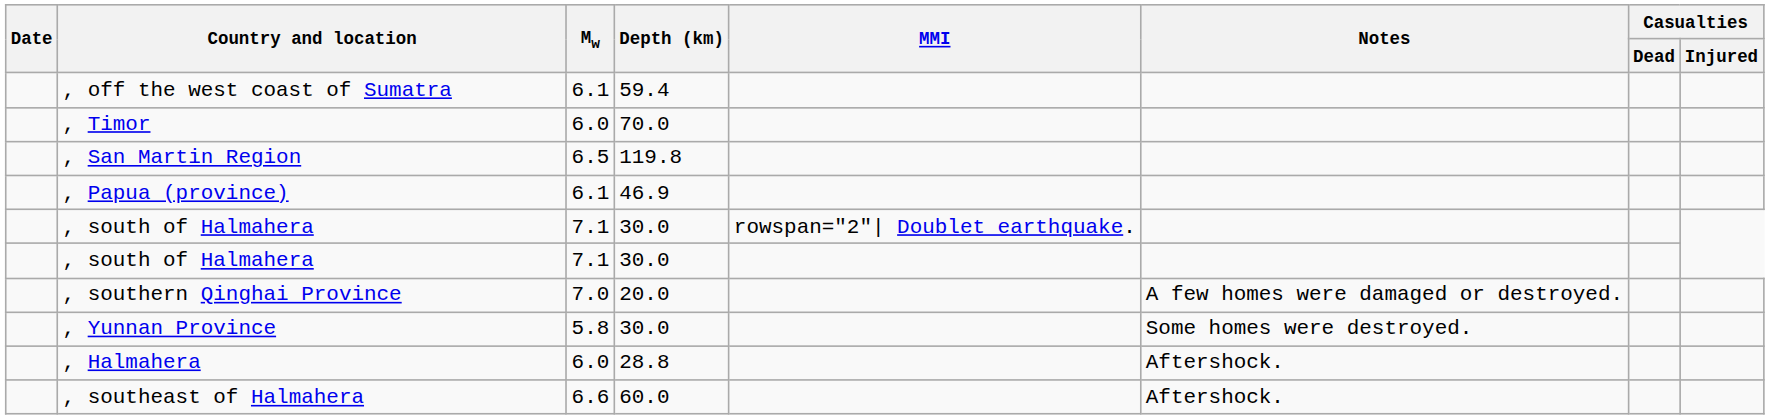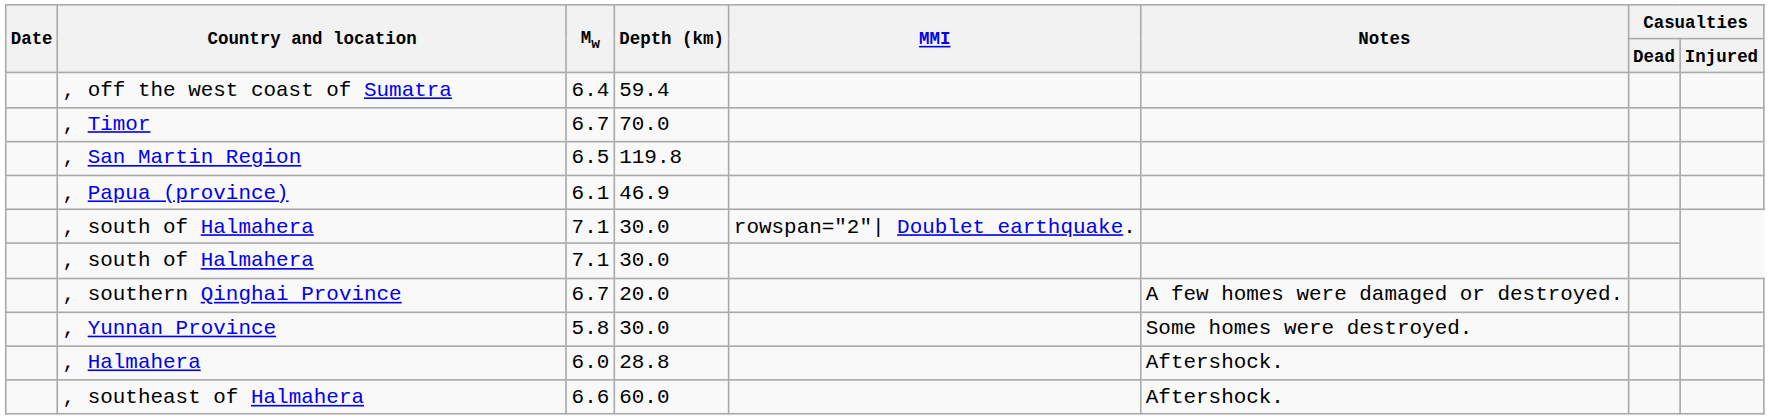(590, 90) 6.1 -> (590, 90) 6.4
(590, 124) 6.0 -> (590, 124) 6.7
(590, 295) 7.0 -> (590, 295) 6.7
